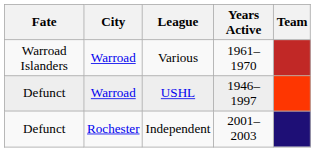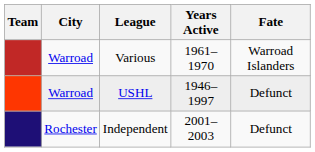columns swapped: (292, 22) <-> (44, 22)
